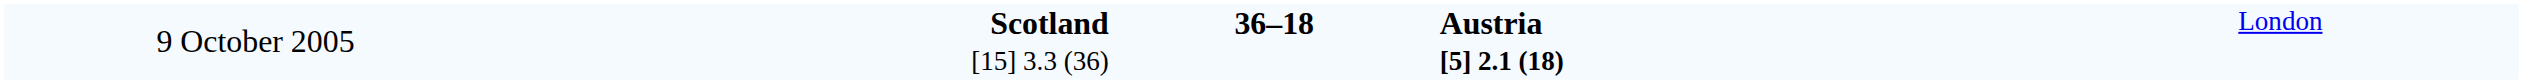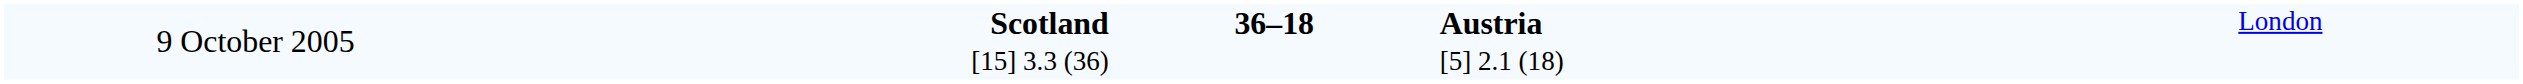(1502, 61) bold -> (1502, 61) normal
